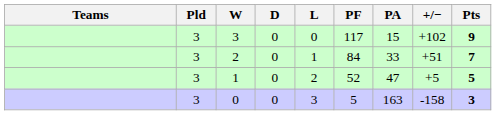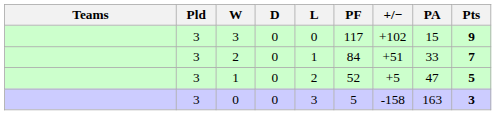columns swapped: (393, 15) <-> (432, 15)
